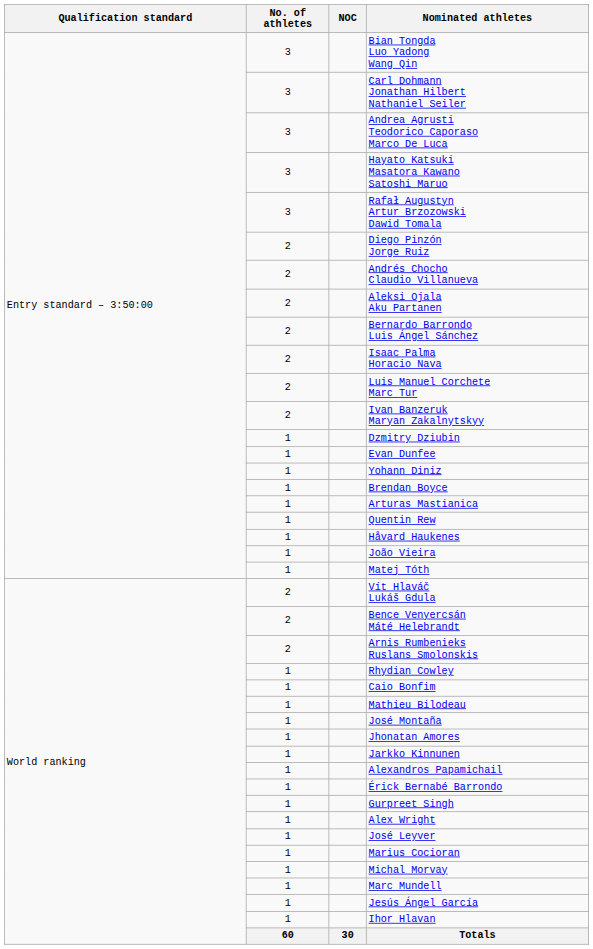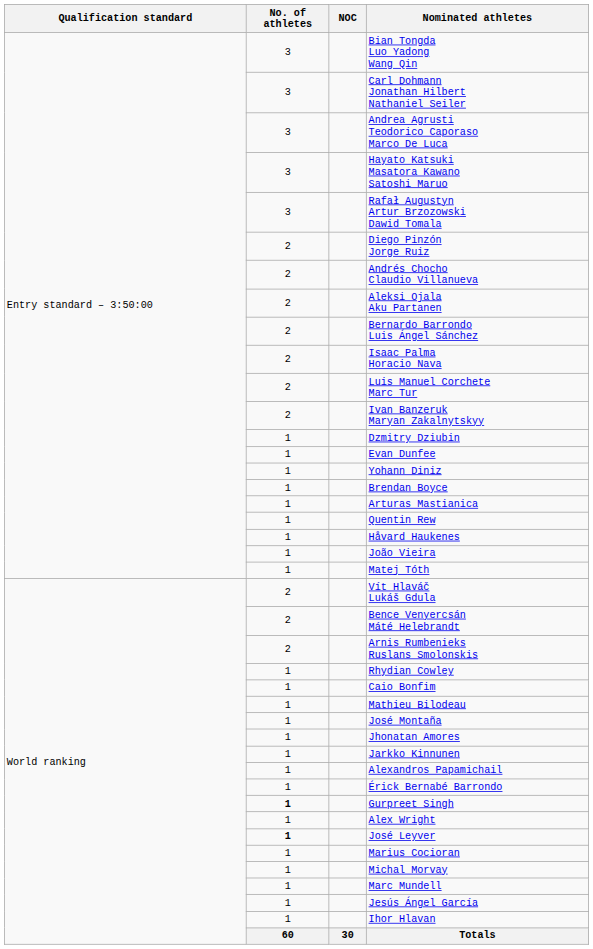(288, 804) normal -> (288, 804) bold
(288, 837) normal -> (288, 837) bold
